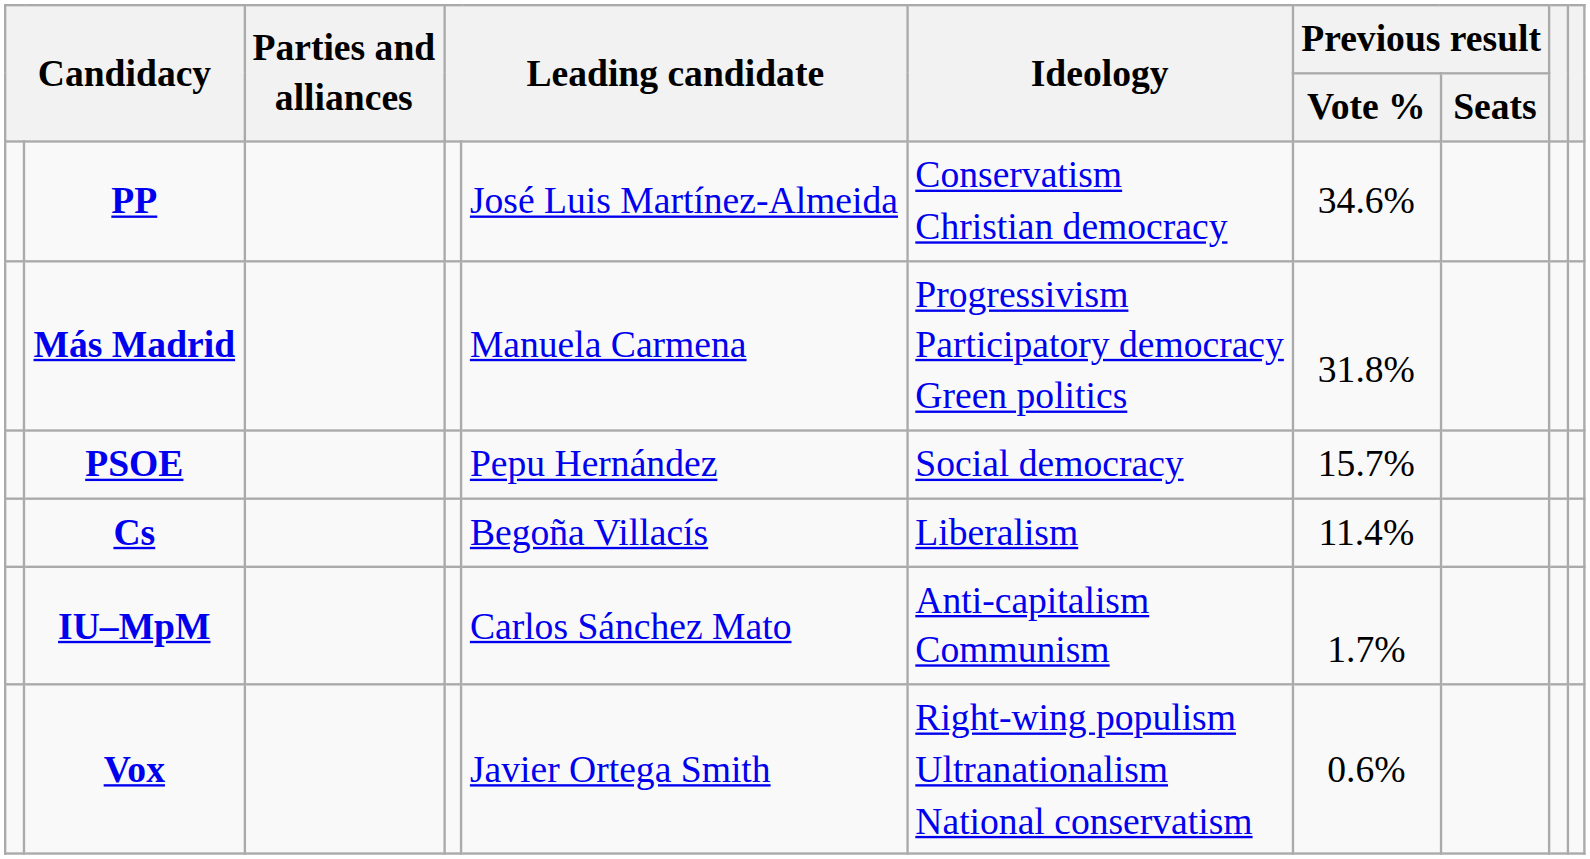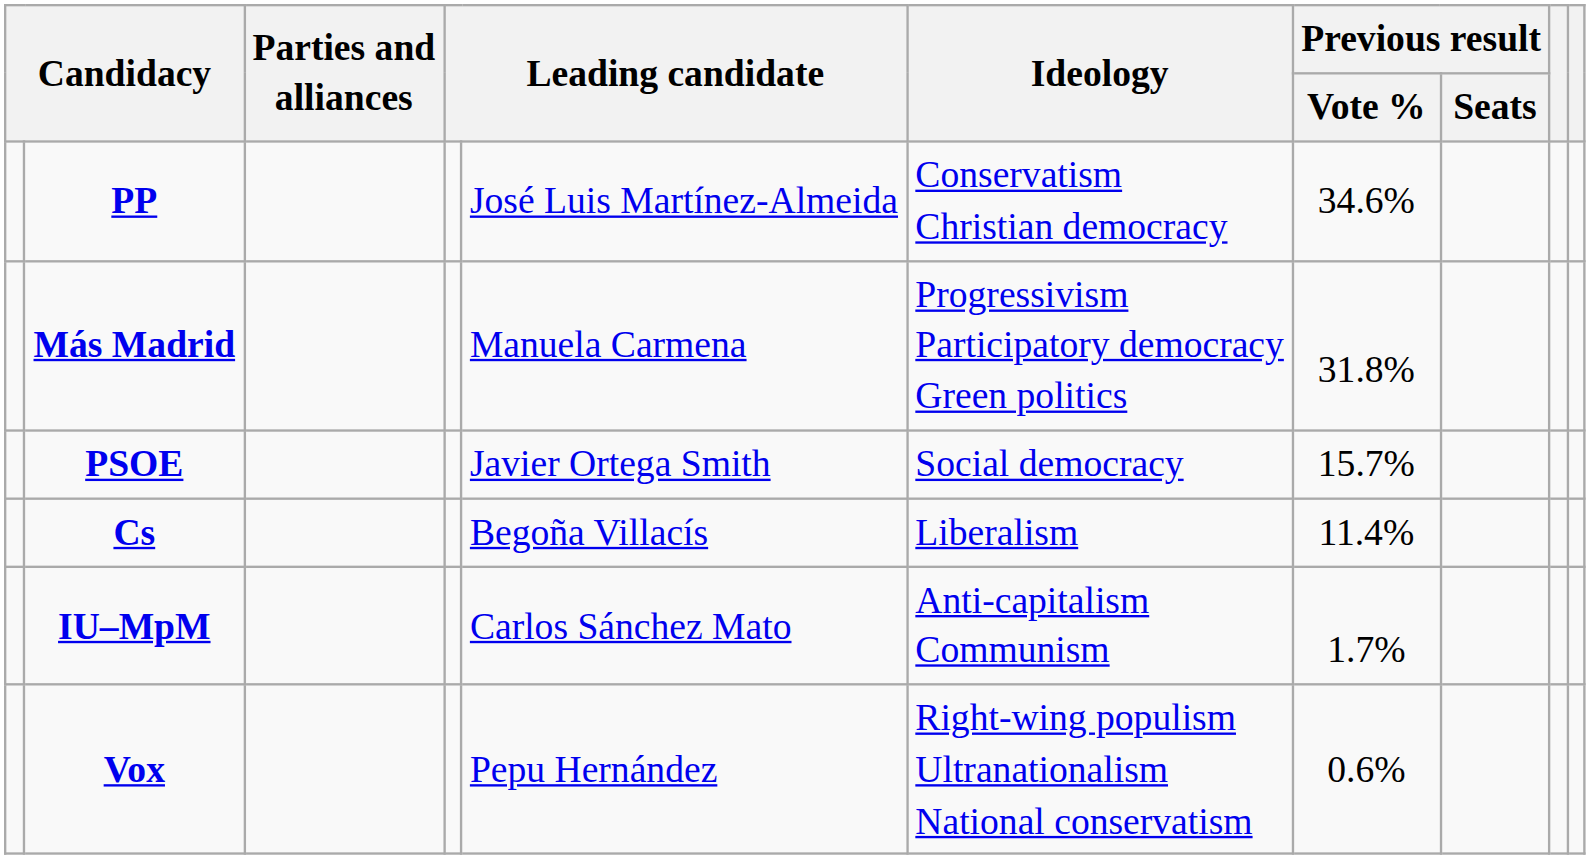(594, 463) Pepu Hernández -> (620, 463) Javier Ortega Smith
(620, 769) Javier Ortega Smith -> (594, 769) Pepu Hernández
